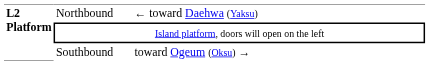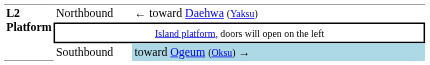(192, 52) no background -> (192, 52) lightblue background
